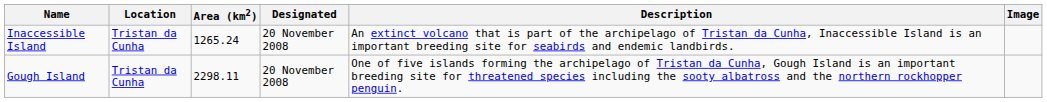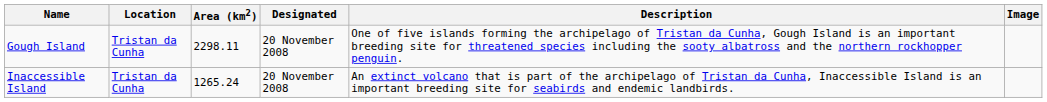rows swapped: (46, 76) <-> (46, 40)
